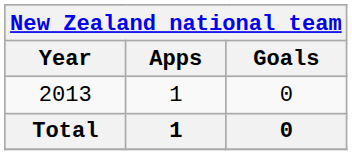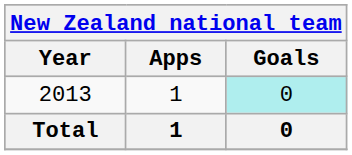(286, 95) no background -> (286, 95) paleturquoise background
